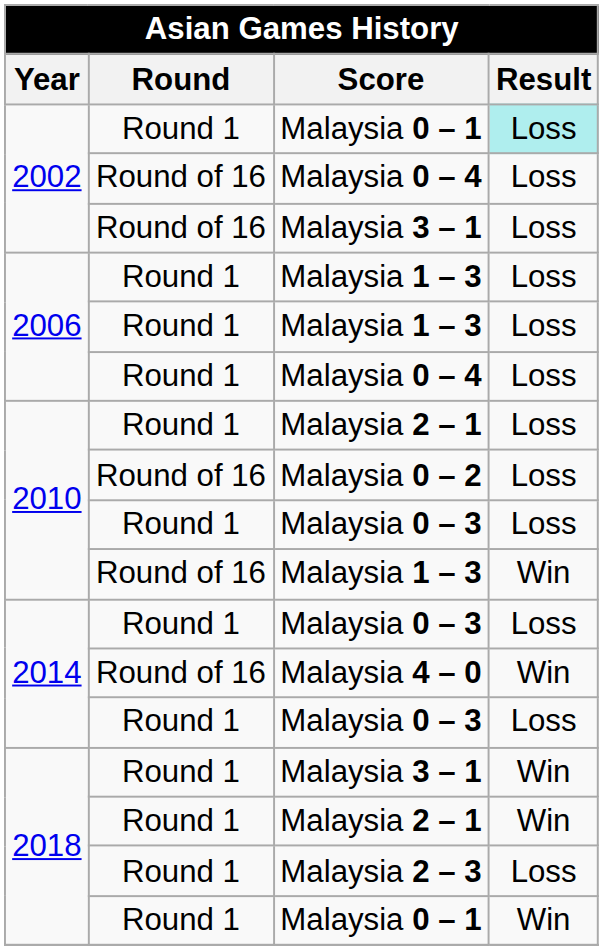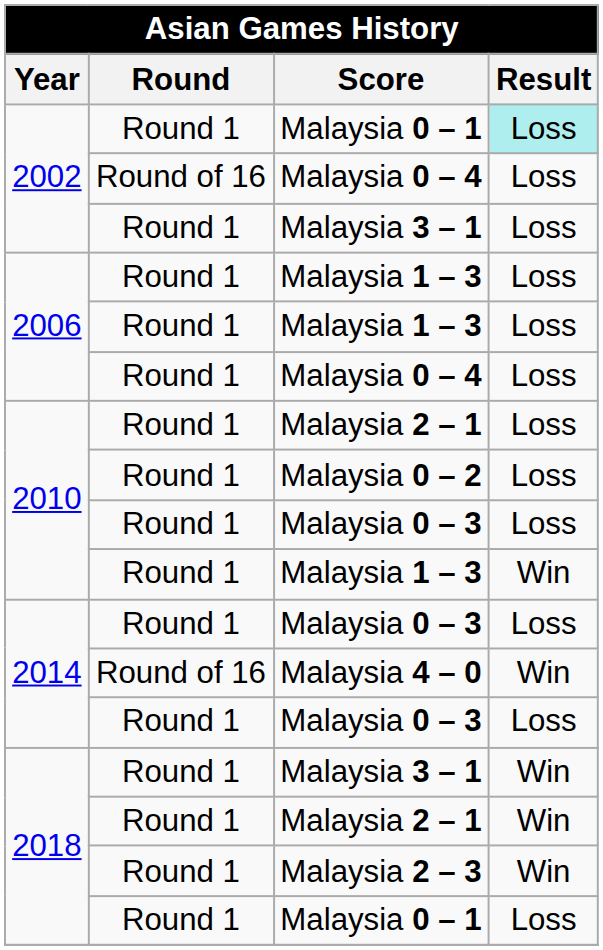(181, 227) Round of 16 -> (181, 227) Round 1
(181, 474) Round of 16 -> (181, 474) Round 1
(181, 573) Round of 16 -> (181, 573) Round 1
(544, 870) Loss -> (544, 870) Win
(544, 919) Win -> (544, 919) Loss
